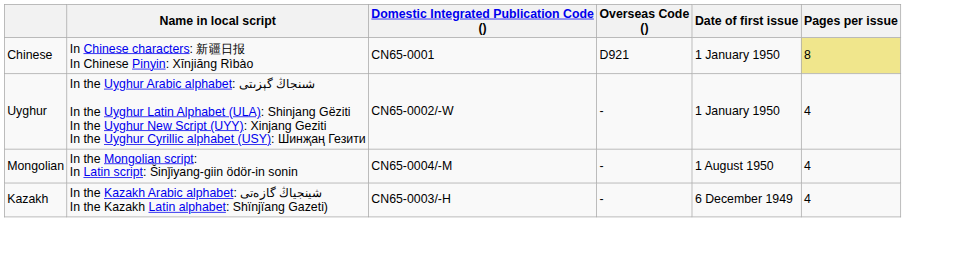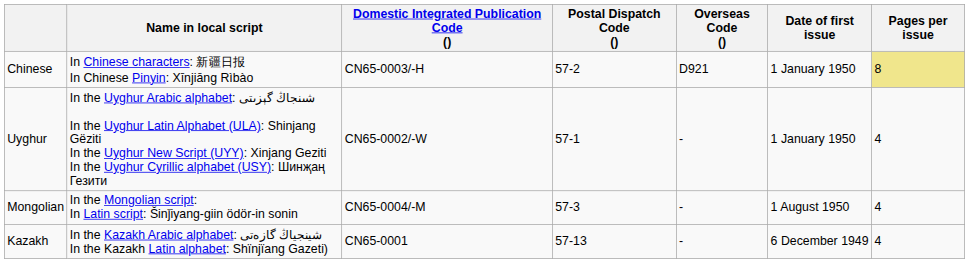+ column: (614, 28)
(403, 55) CN65-0001 -> (384, 69) CN65-0003/-H
(411, 199) CN65-0003/-H -> (376, 241) CN65-0001
